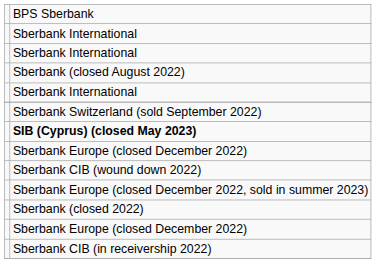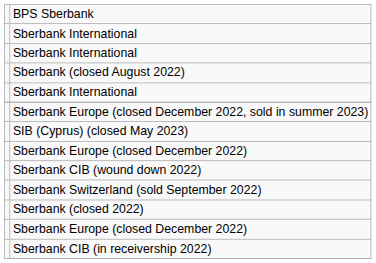(137, 111) Sberbank Switzerland (sold September 2022) -> (191, 111) Sberbank Europe (closed December 2022, sold in summer 2023)
(105, 131) bold -> (101, 131) normal
(191, 190) Sberbank Europe (closed December 2022, sold in summer 2023) -> (137, 190) Sberbank Switzerland (sold September 2022)
